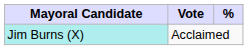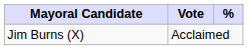(46, 34) paleturquoise background -> (46, 34) no background
